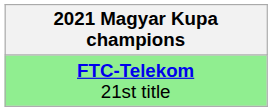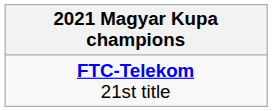(136, 80) lightgreen background -> (136, 80) no background
